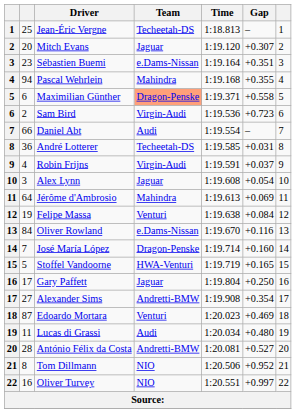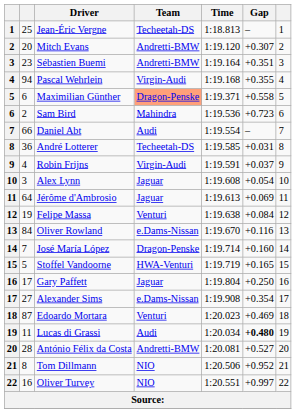(150, 46) Jaguar -> (168, 46) Andretti-BMW
(168, 62) e.Dams-Nissan -> (168, 62) Andretti-BMW
(156, 79) Mahindra -> (161, 79) Virgin-Audi
(161, 113) Virgin-Audi -> (156, 113) Mahindra
(156, 197) Mahindra -> (150, 197) Jaguar
(168, 298) Andretti-BMW -> (168, 298) e.Dams-Nissan
(259, 332) normal -> (259, 332) bold
